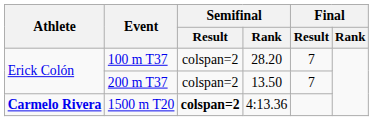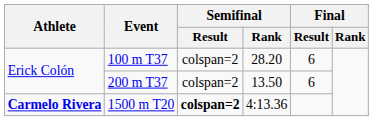(311, 60) 7 -> (311, 60) 6
(311, 82) 7 -> (311, 82) 6
